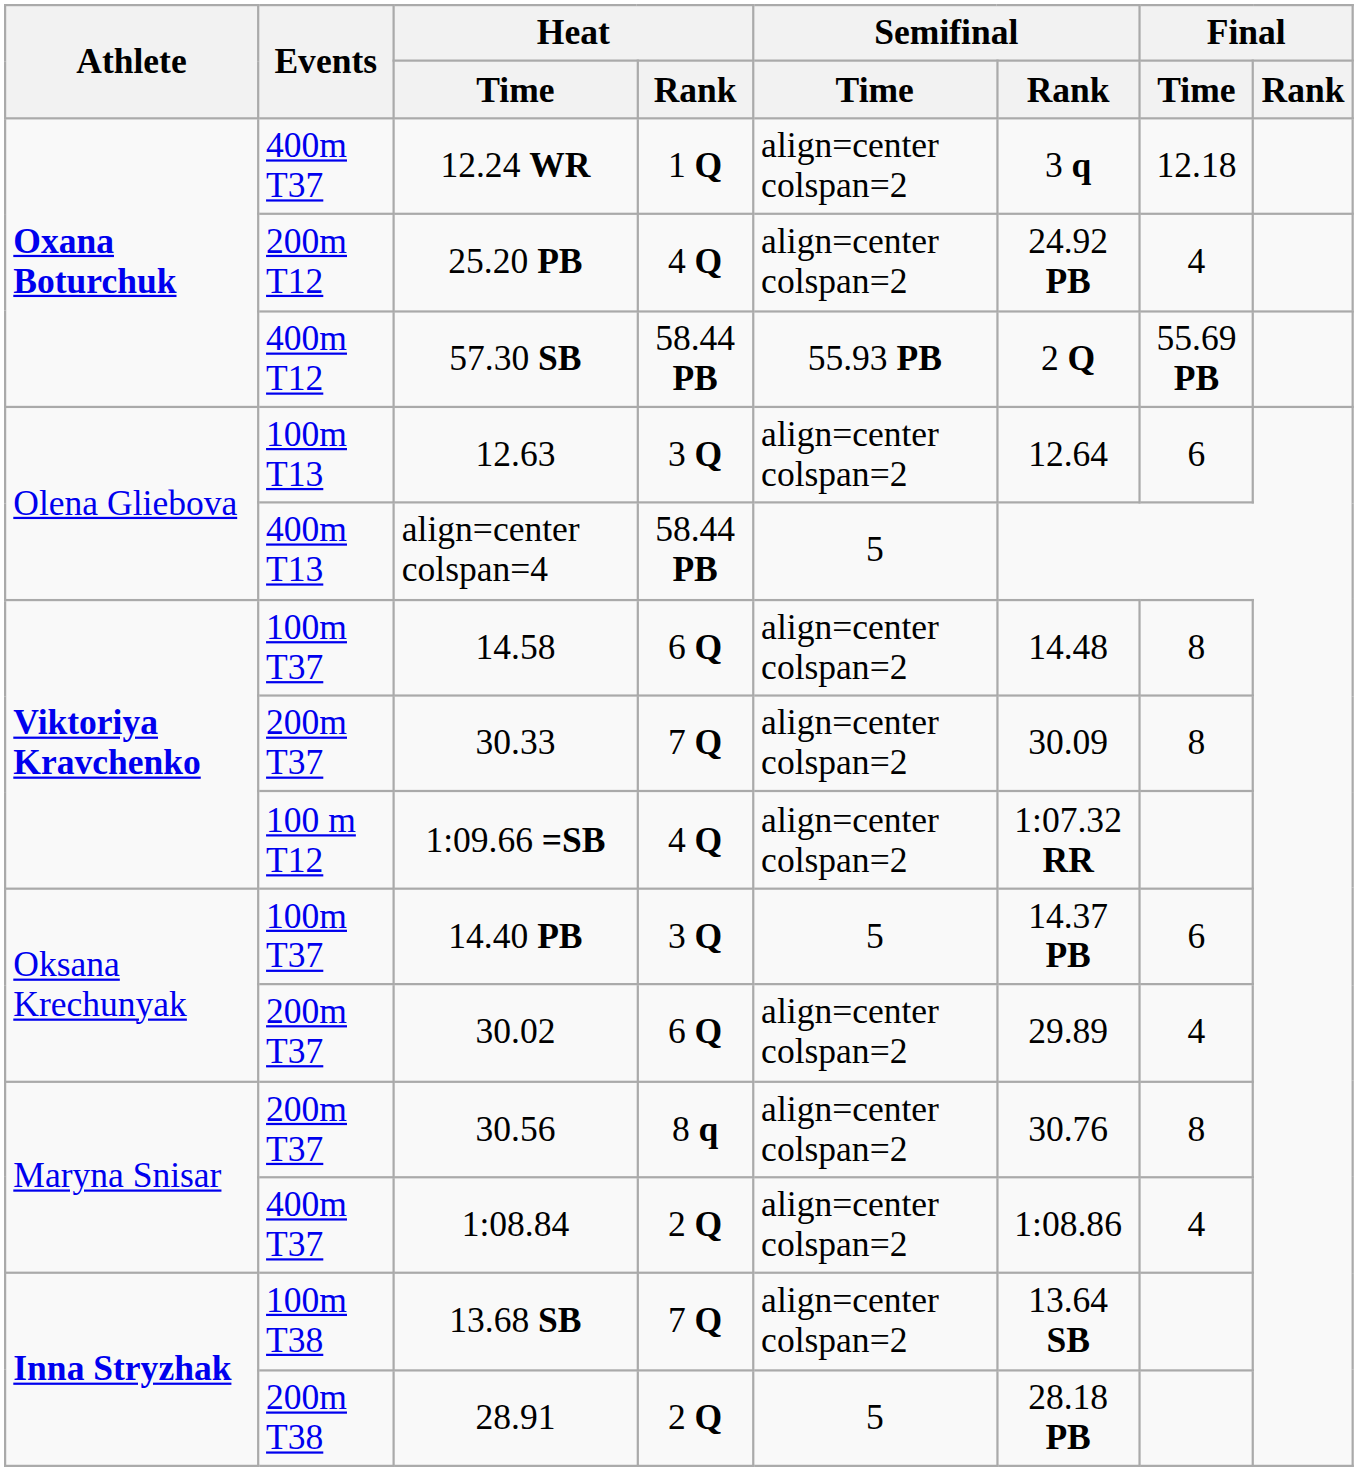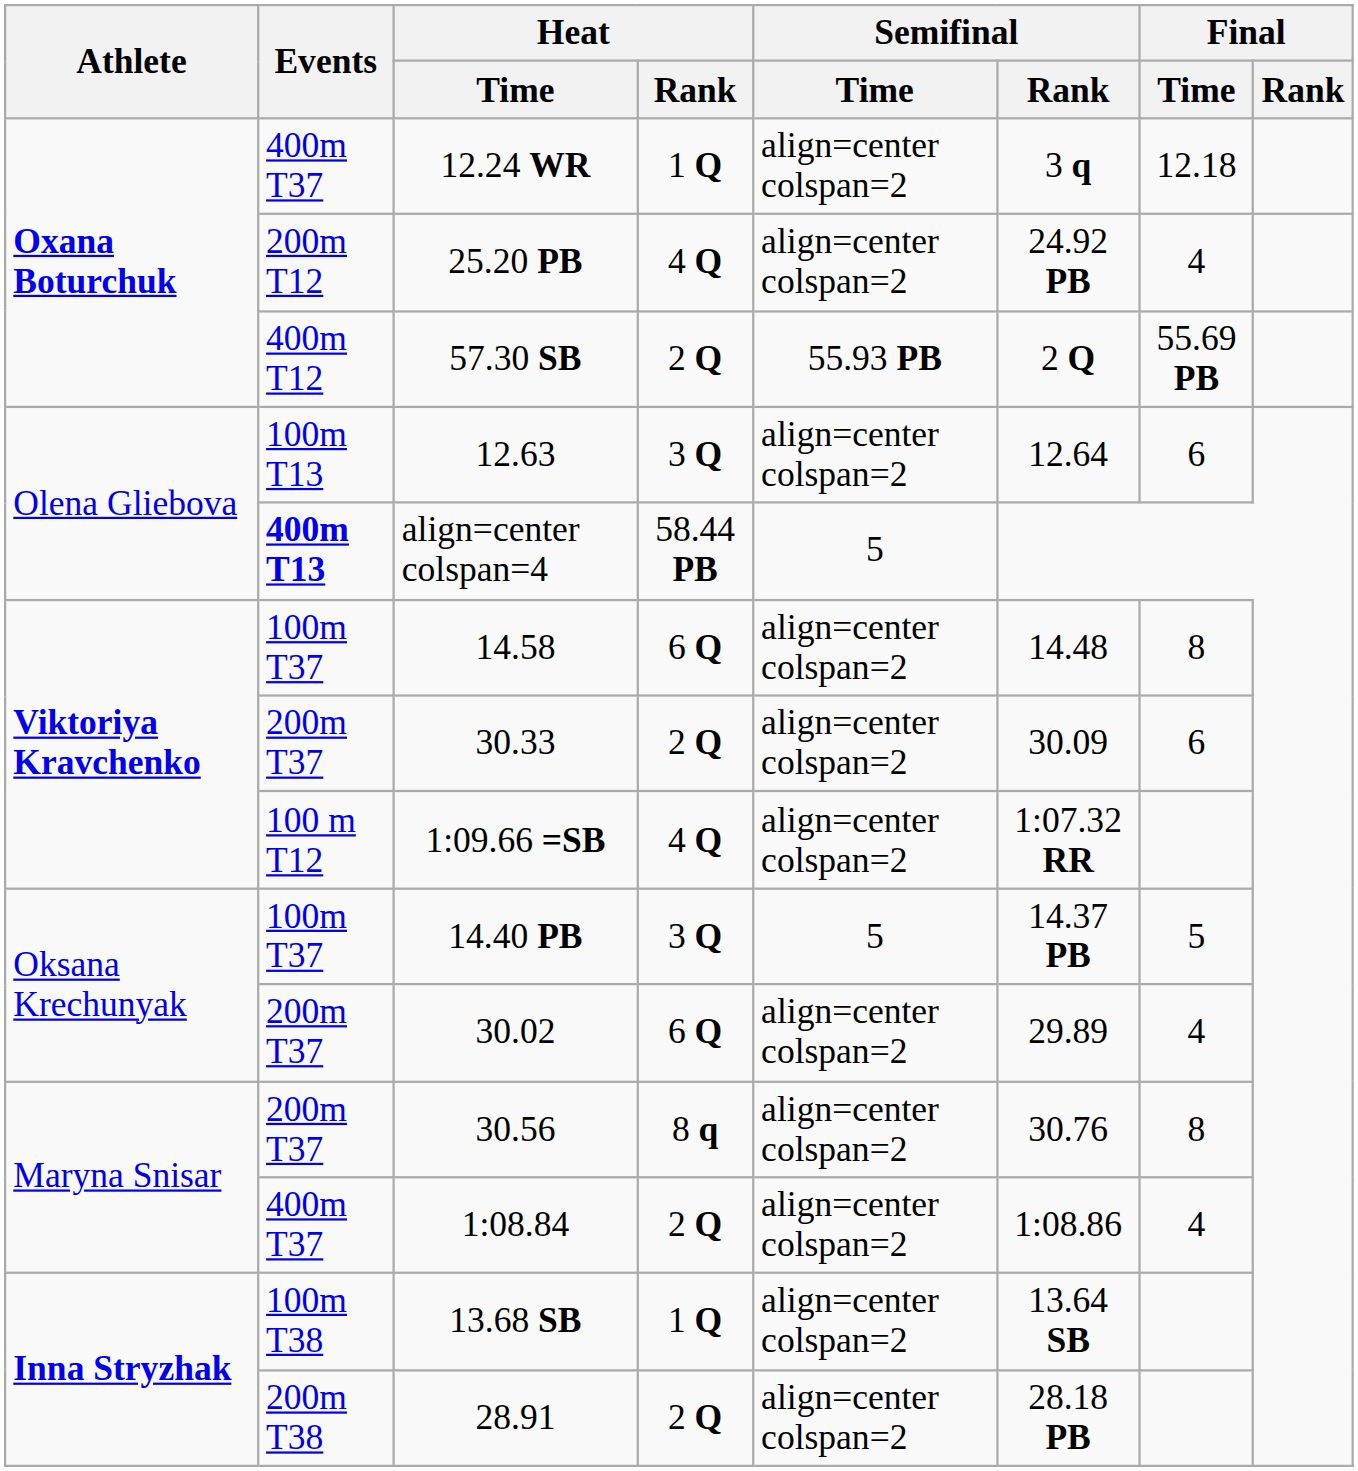(695, 357) 58.44 PB -> (695, 357) 2 Q
(307, 550) normal -> (307, 550) bold
(695, 743) 7 Q -> (695, 743) 2 Q
(1196, 743) 8 -> (1196, 743) 6
(1196, 935) 6 -> (1196, 935) 5
(695, 1320) 7 Q -> (695, 1320) 1 Q
(875, 1417) 5 -> (850, 1417) align=center colspan=2
